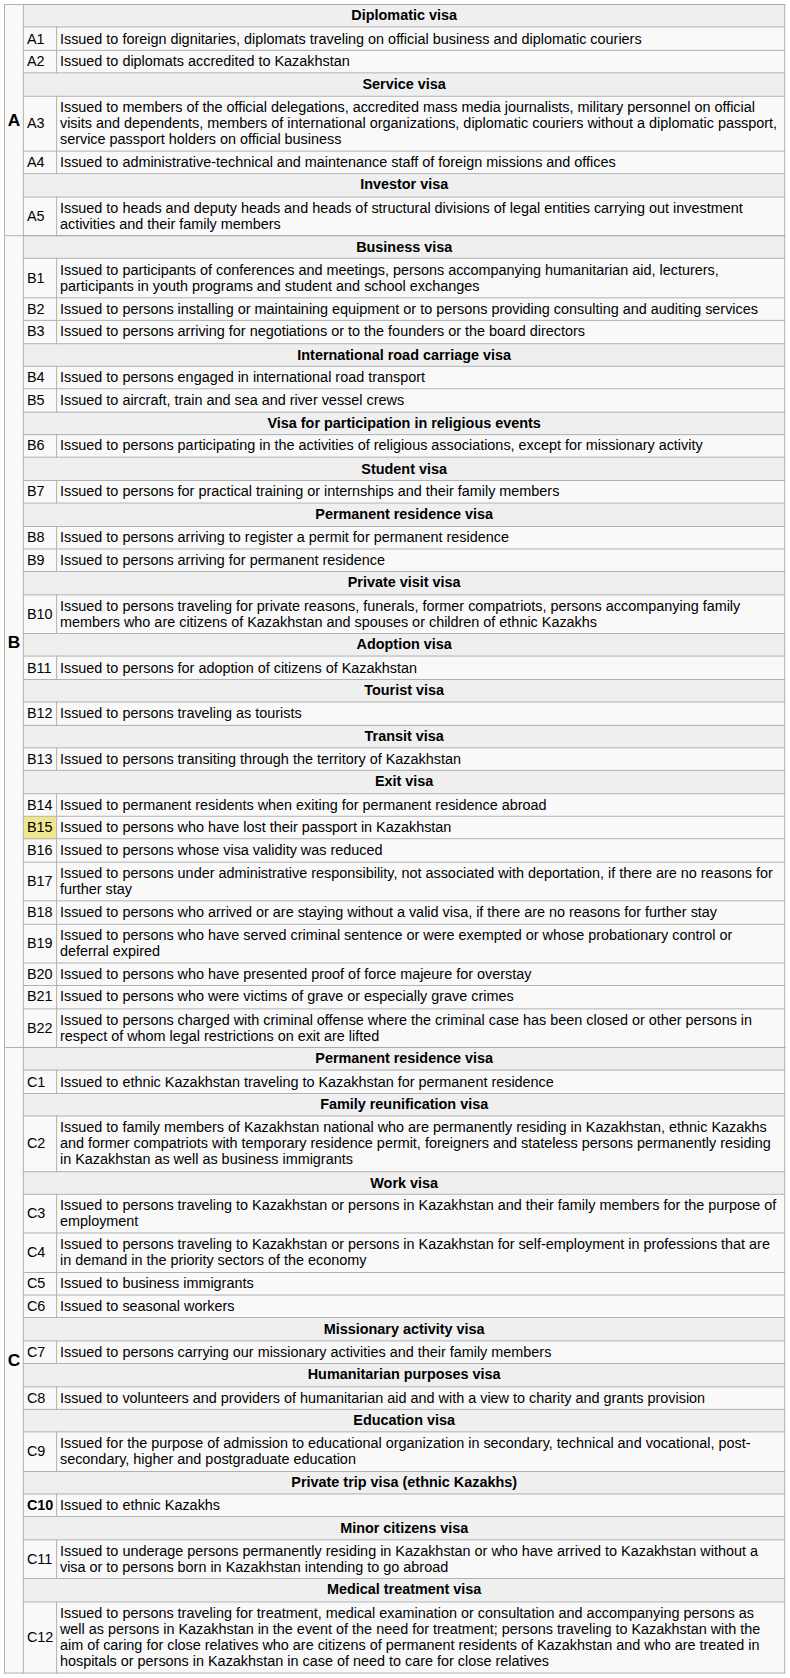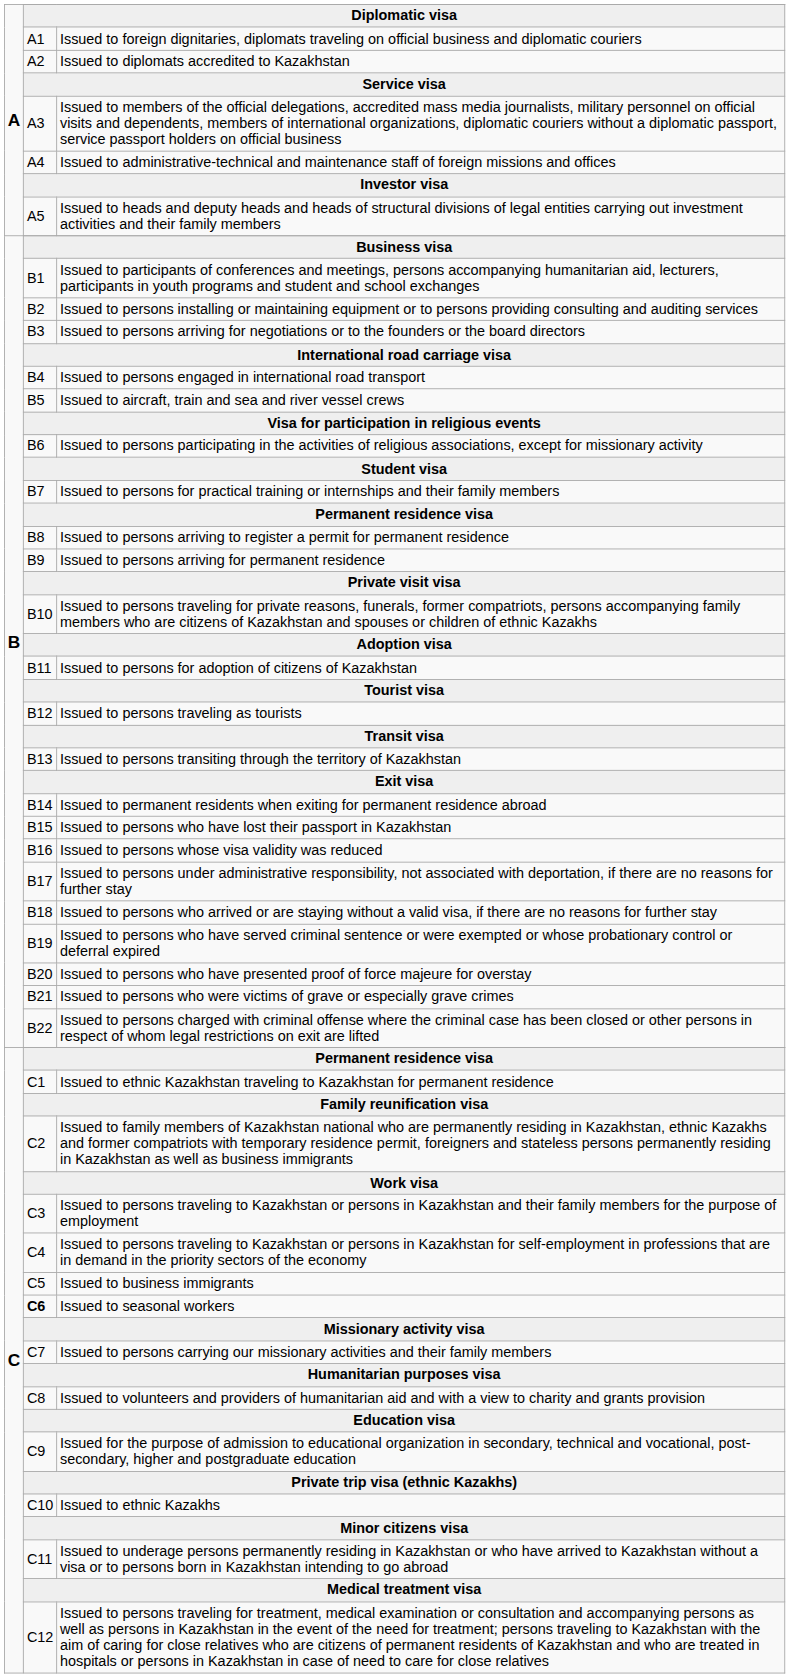(40, 827) khaki background -> (40, 827) no background
(36, 1306) normal -> (36, 1306) bold
(40, 1505) bold -> (40, 1505) normal
